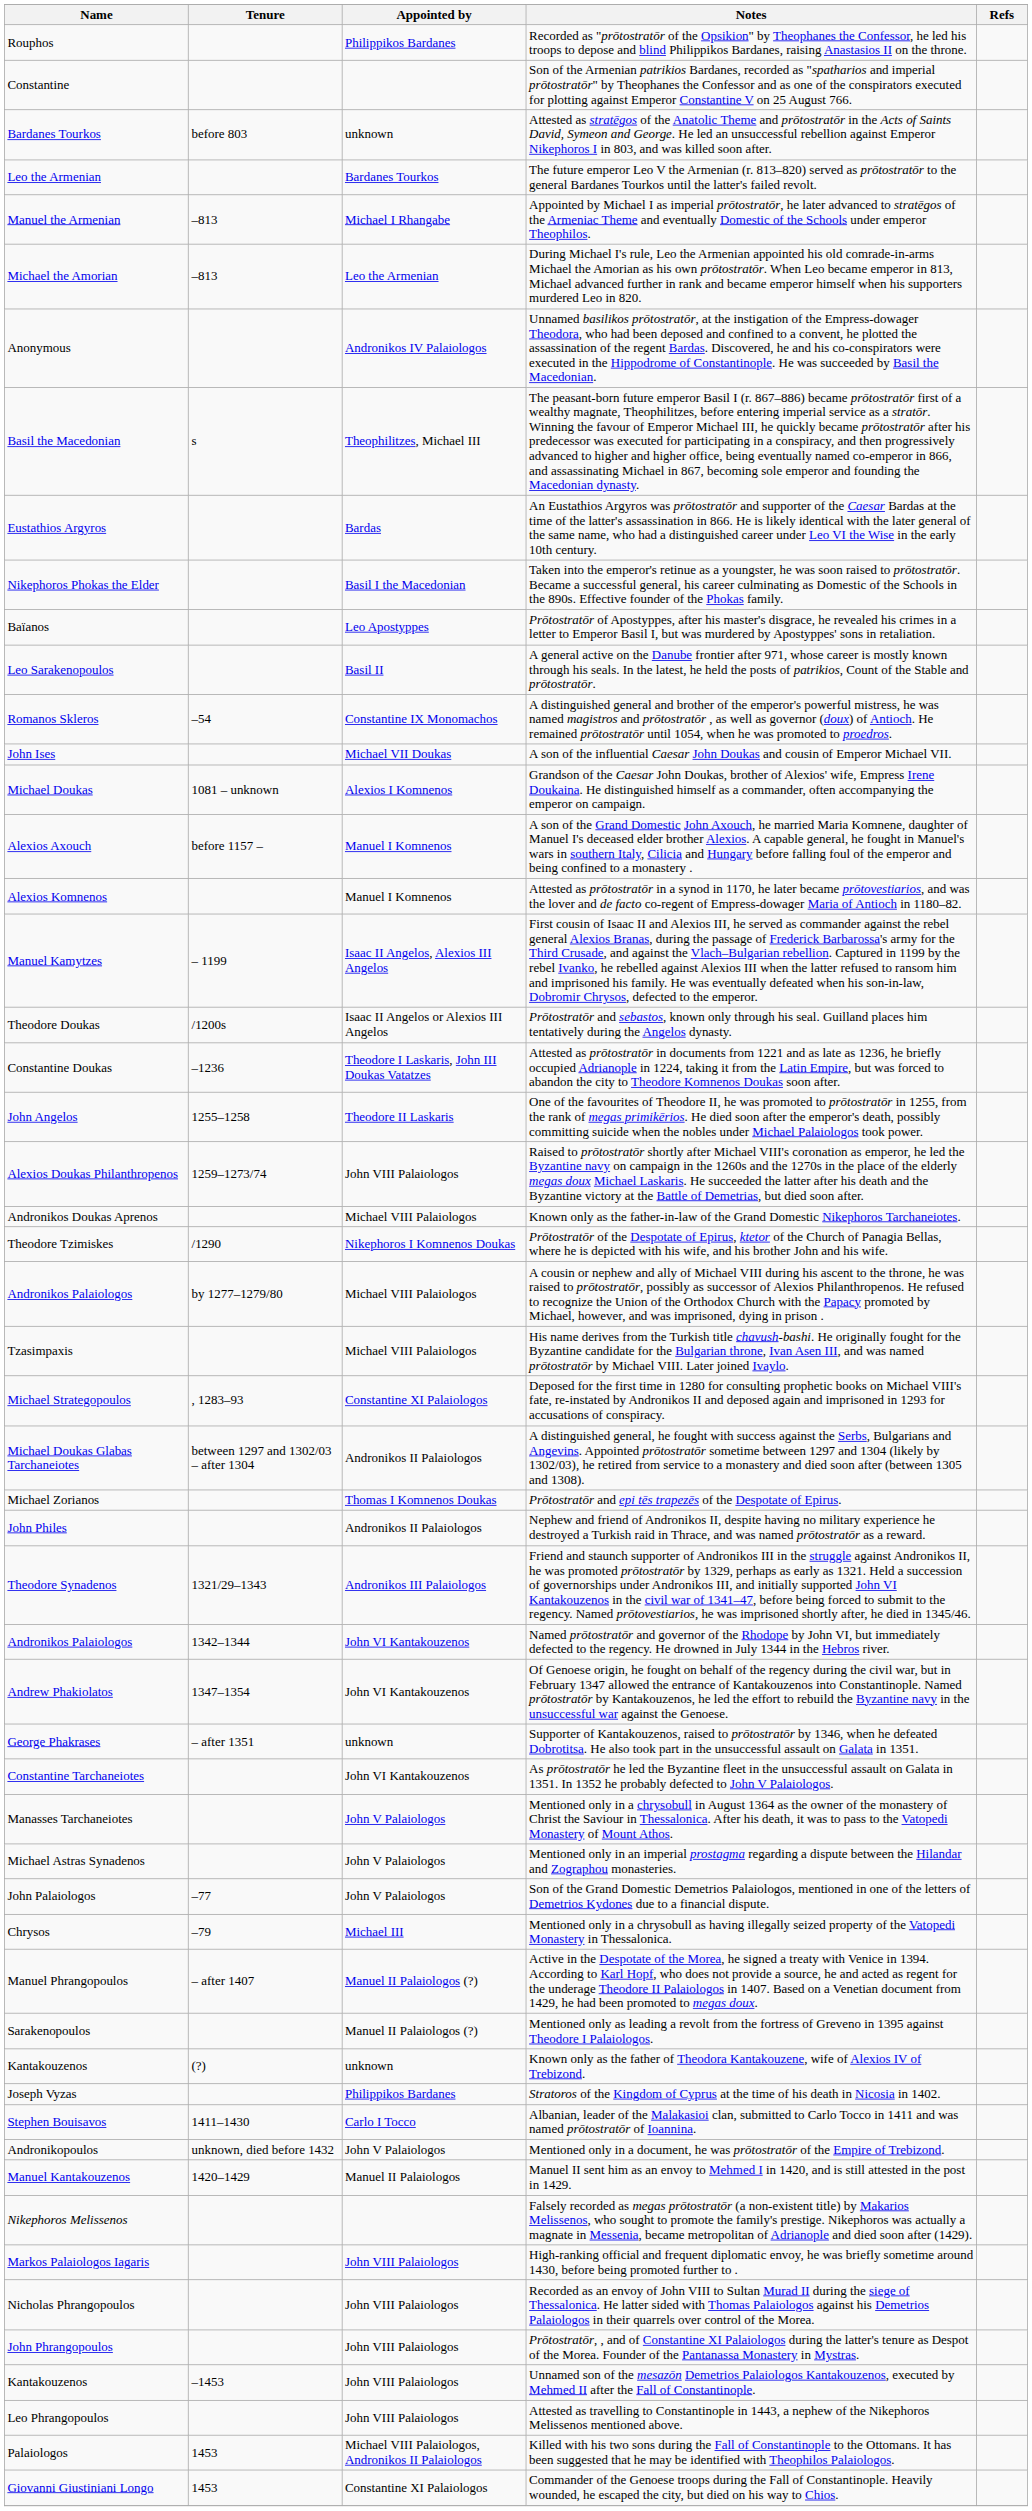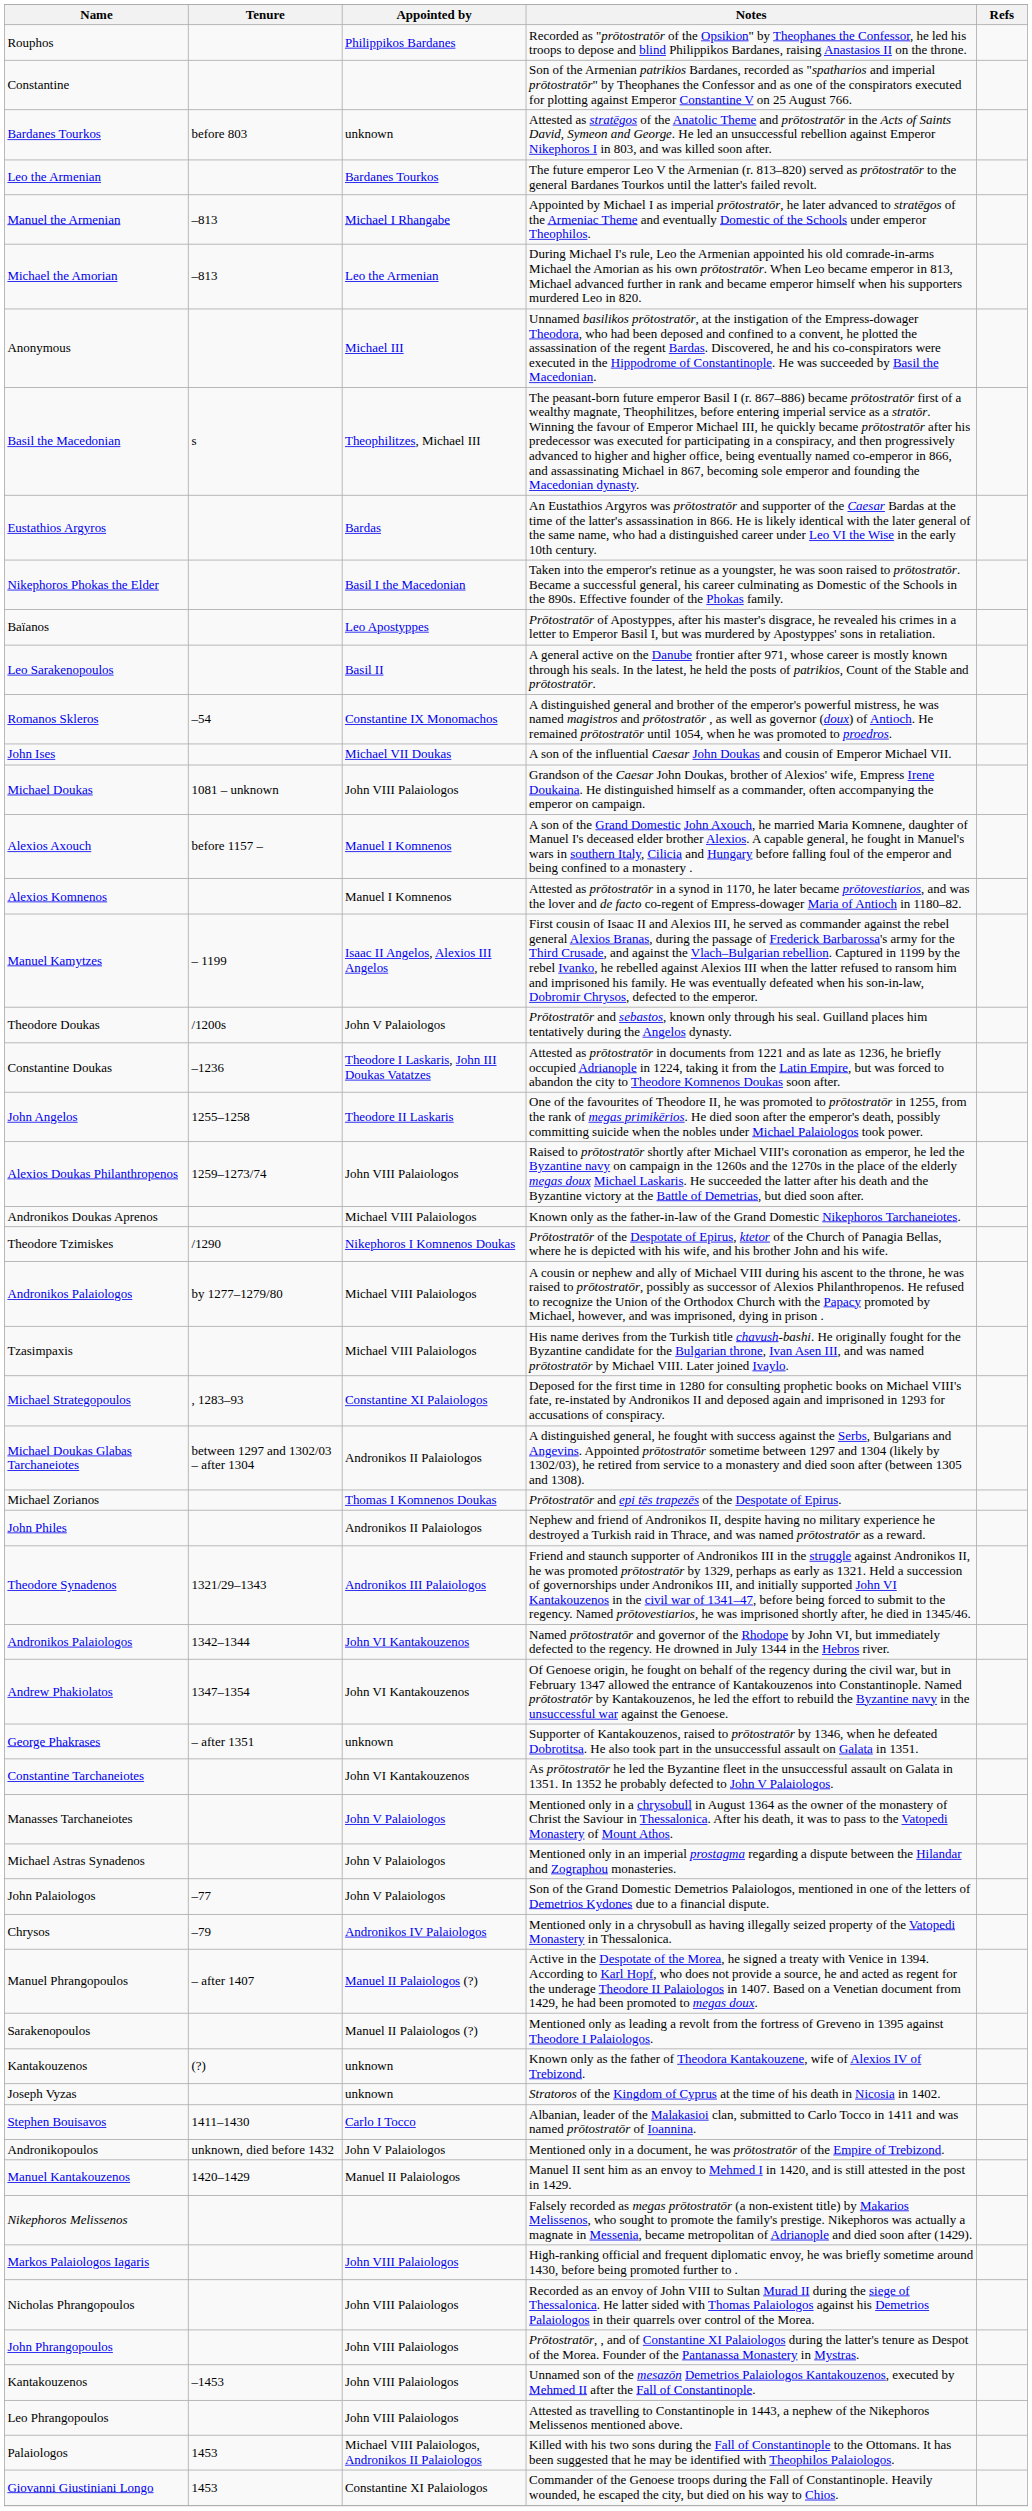(416, 348) Andronikos IV Palaiologos -> (374, 348) Michael III
(399, 789) Alexios I Komnenos -> (402, 789) John VIII Palaiologos
(424, 1024) Isaac II Angelos or Alexios III Angelos -> (395, 1024) John V Palaiologos
(374, 1931) Michael III -> (416, 1931) Andronikos IV Palaiologos
(400, 2094) Philippikos Bardanes -> (369, 2094) unknown
